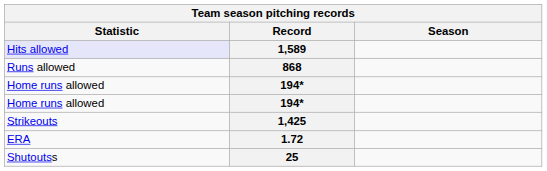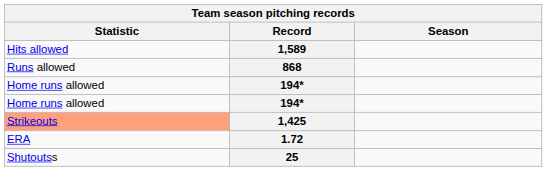(38, 49) lavender background -> (38, 49) no background
(32, 121) no background -> (32, 121) lightsalmon background
